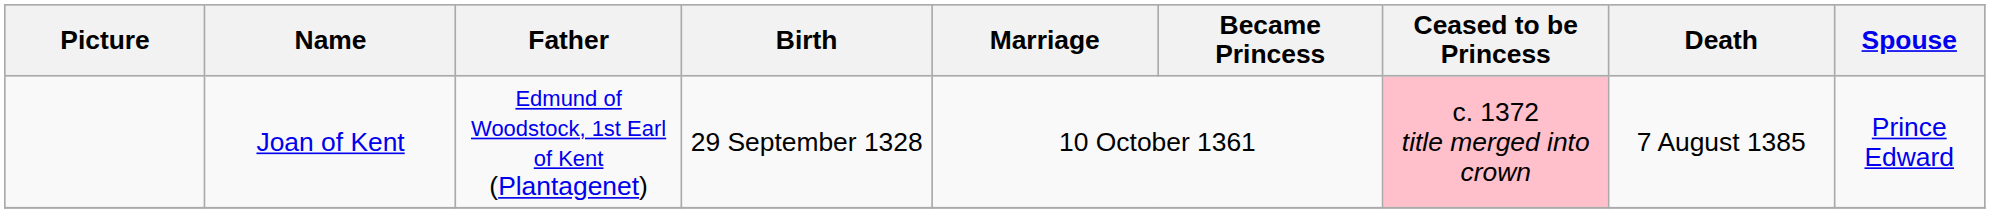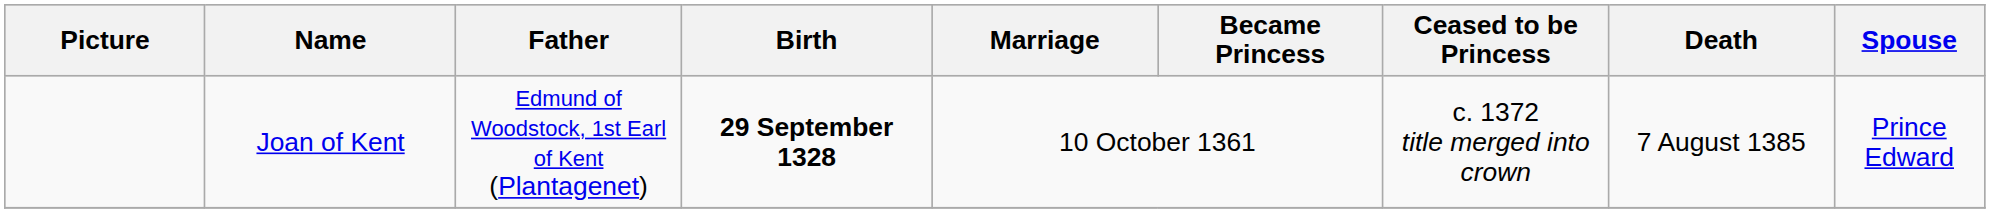(807, 141) normal -> (807, 141) bold
(1496, 141) pink background -> (1496, 141) no background
